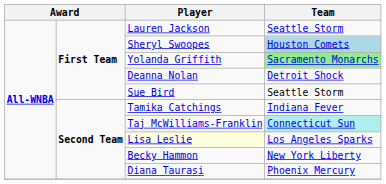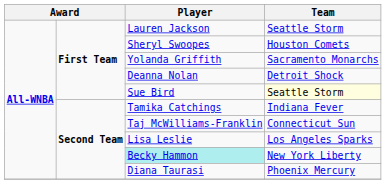(308, 44) lightblue background -> (308, 44) no background
(323, 60) lightgreen background -> (323, 60) no background
(305, 92) no background -> (305, 92) lightyellow background
(311, 124) paleturquoise background -> (311, 124) no background
(160, 139) lightyellow background -> (160, 139) no background
(163, 155) no background -> (163, 155) paleturquoise background
